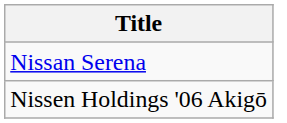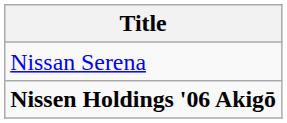(139, 99) normal -> (143, 99) bold
